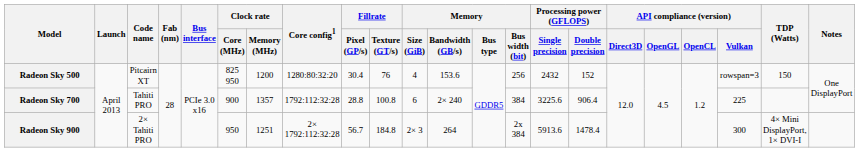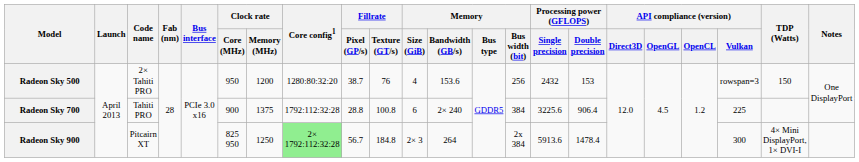(143, 75) Pitcairn XT -> (143, 80) 2× Tahiti PRO
(232, 75) 825 950 -> (232, 80) 950
(356, 75) 30.4 -> (356, 80) 38.7
(588, 75) 152 -> (588, 80) 153
(265, 100) 1357 -> (265, 110) 1375
(143, 130) 2× Tahiti PRO -> (143, 140) Pitcairn XT
(232, 130) 950 -> (232, 140) 825 950
(265, 130) 1251 -> (265, 140) 1250
(312, 130) no background -> (312, 140) lightgreen background
